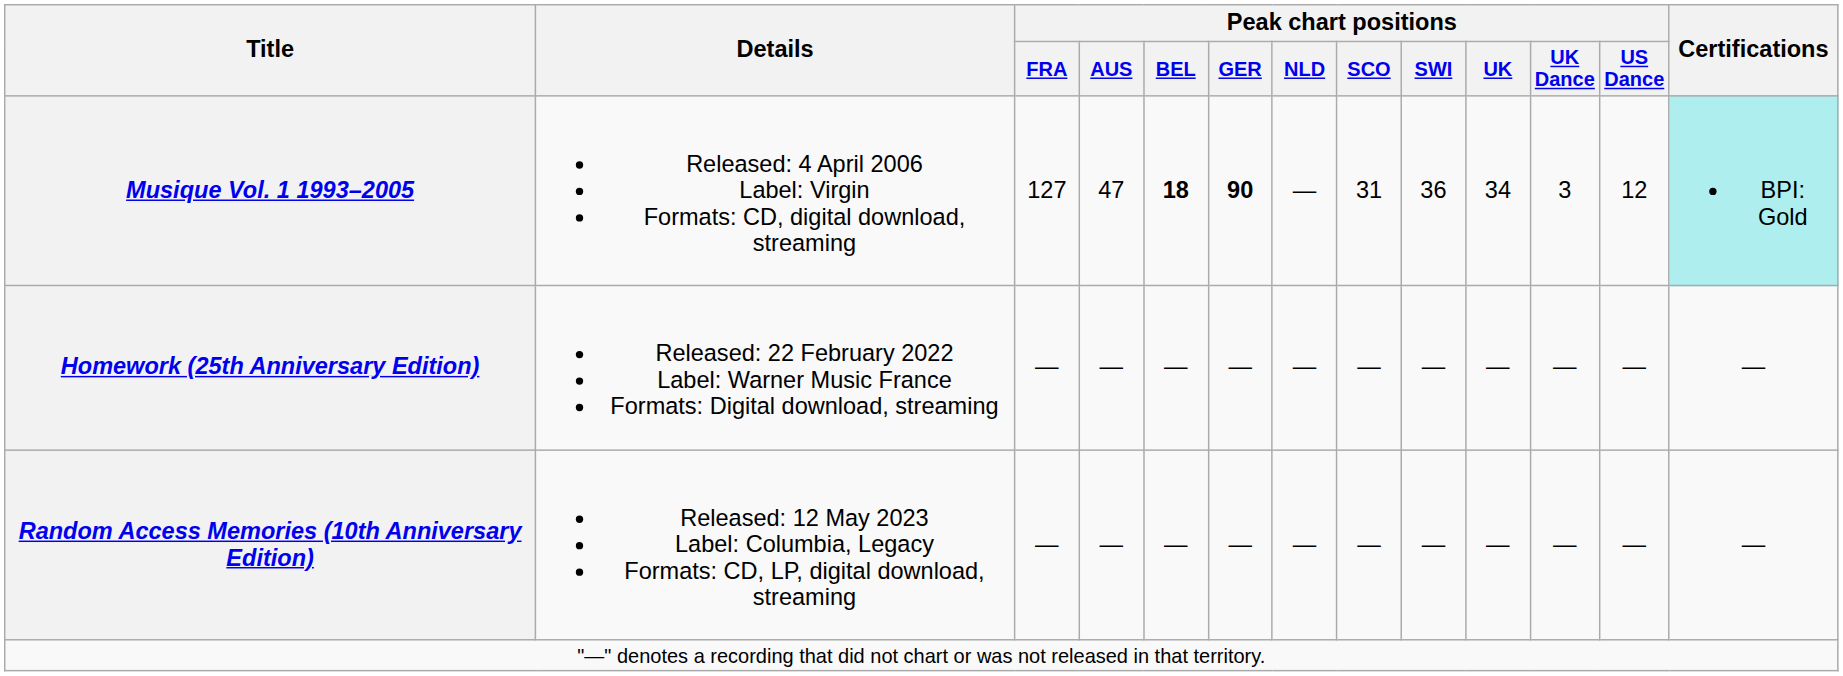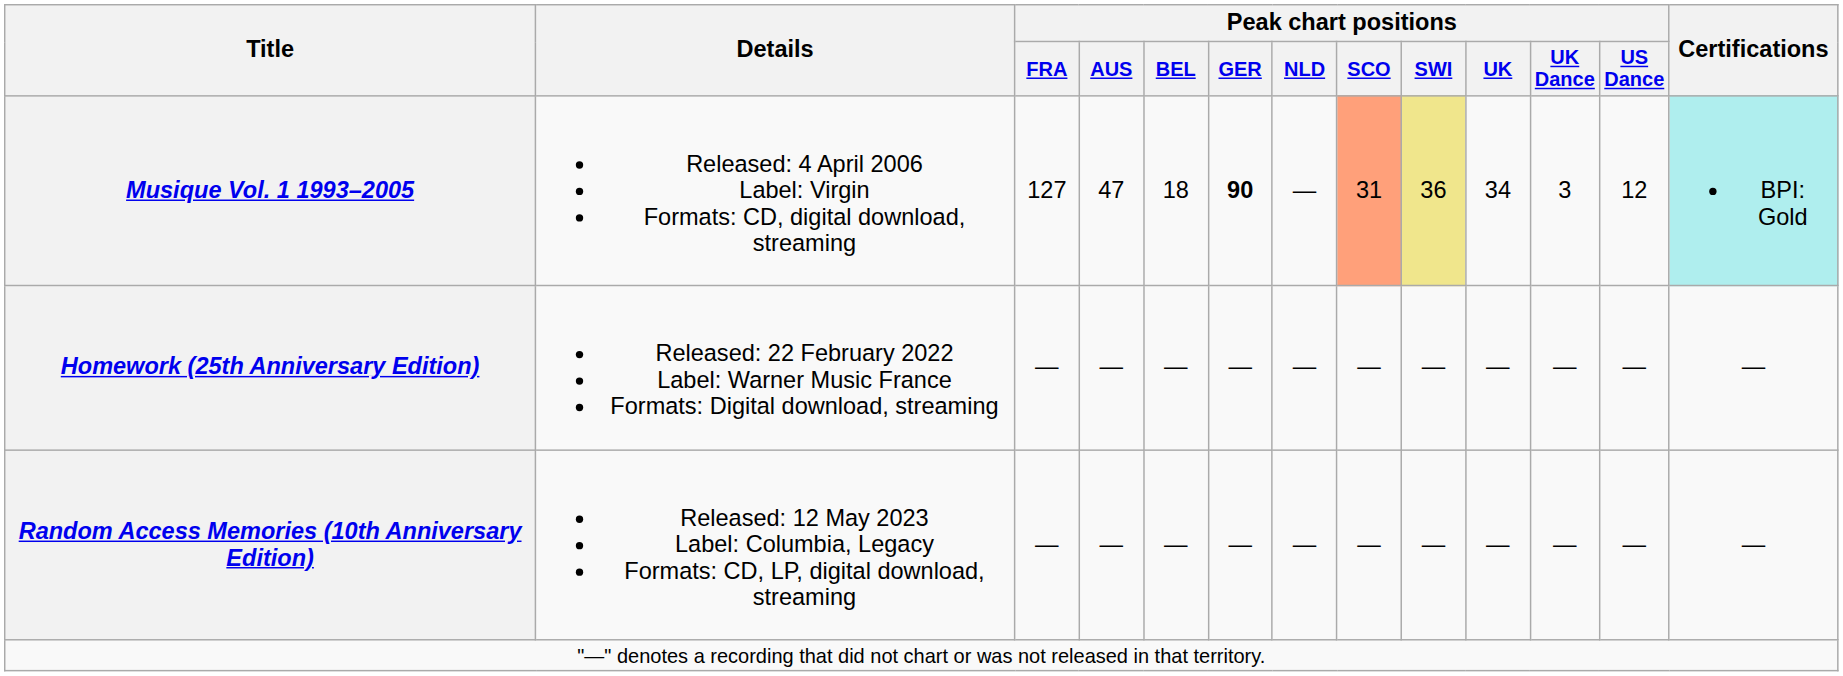(1176, 190) bold -> (1176, 190) normal
(1369, 190) no background -> (1369, 190) lightsalmon background
(1433, 190) no background -> (1433, 190) khaki background
